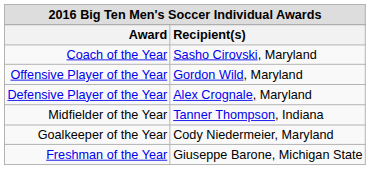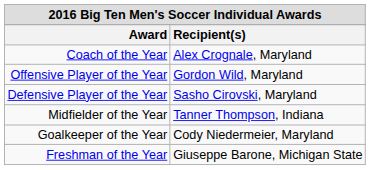(245, 55) Sasho Cirovski, Maryland -> (243, 55) Alex Crognale, Maryland
(243, 95) Alex Crognale, Maryland -> (245, 95) Sasho Cirovski, Maryland
